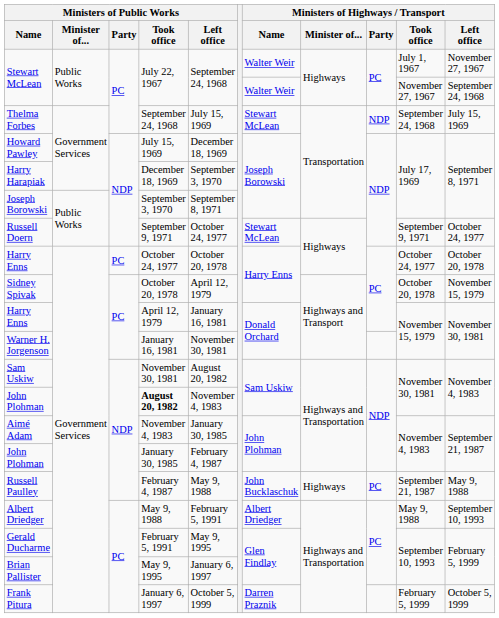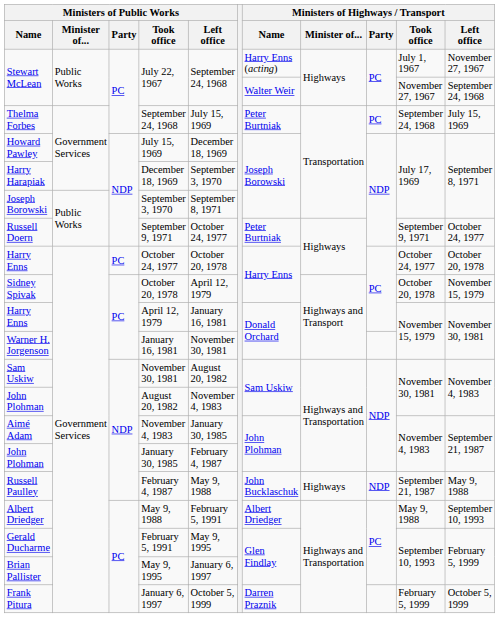(269, 63) Walter Weir -> (268, 63) Harry Enns (acting)
(262, 119) Stewart McLean -> (263, 119) Peter Burtniak
(379, 119) NDP -> (375, 119) PC
(262, 232) Stewart McLean -> (263, 232) Peter Burtniak
(159, 401) bold -> (159, 401) normal
(375, 486) PC -> (379, 486) NDP
